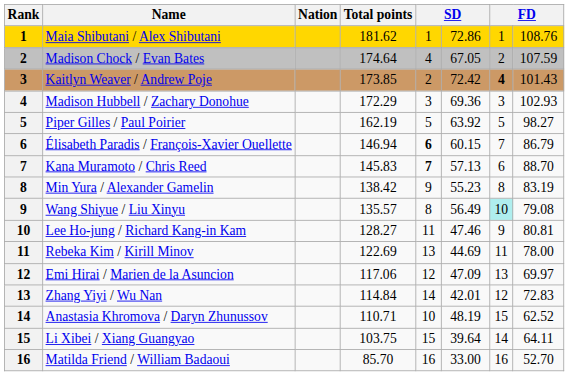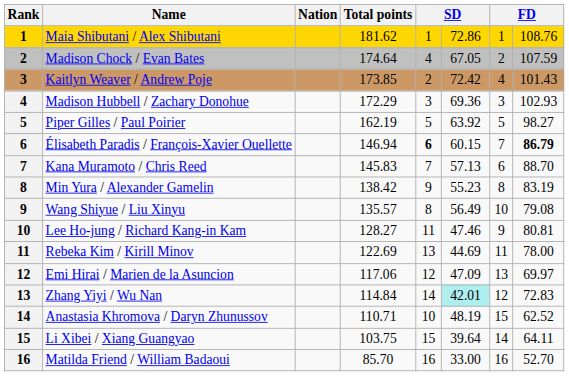(501, 79) bold -> (501, 79) normal
(538, 144) normal -> (538, 144) bold
(428, 166) bold -> (428, 166) normal
(501, 209) paleturquoise background -> (501, 209) no background
(466, 295) no background -> (466, 295) paleturquoise background
